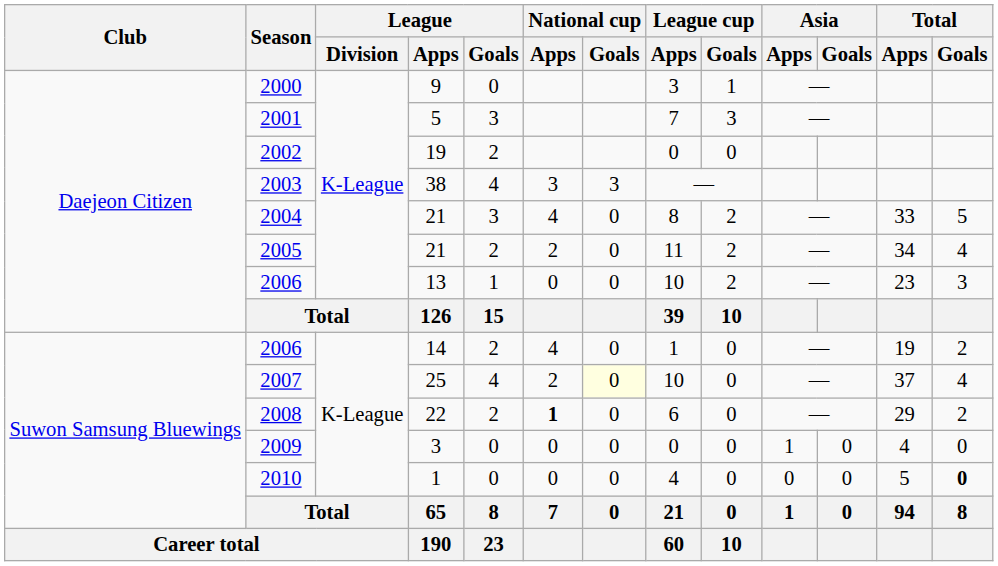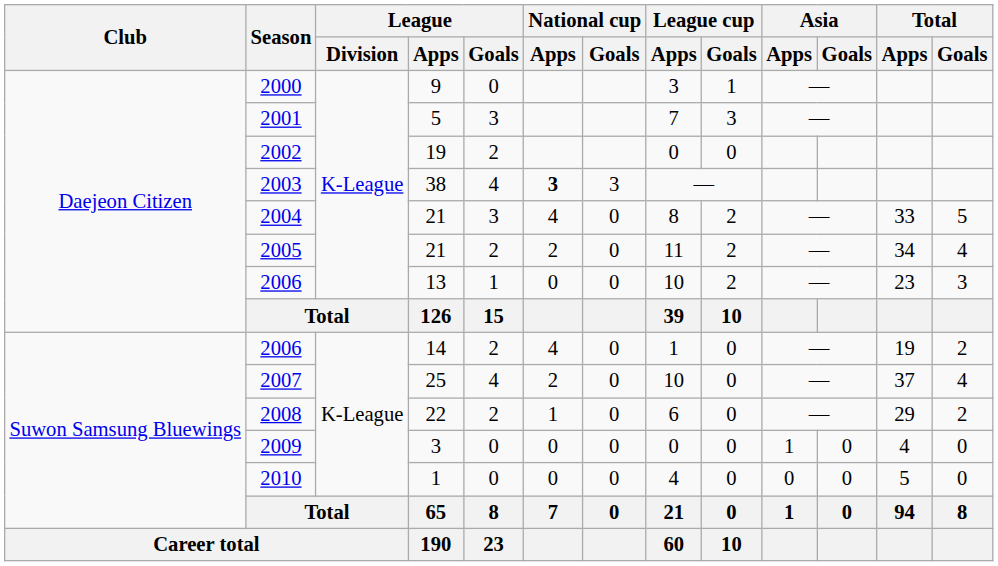(553, 184) normal -> (553, 184) bold
(614, 380) lightyellow background -> (614, 380) no background
(553, 413) bold -> (553, 413) normal
(962, 479) bold -> (962, 479) normal
